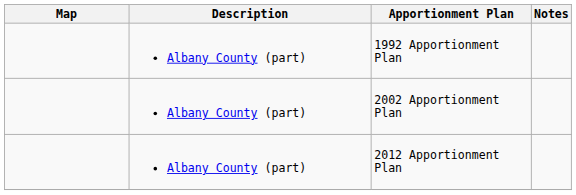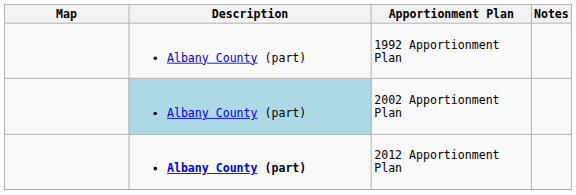(250, 113) no background -> (250, 113) lightblue background
(250, 168) normal -> (250, 168) bold
